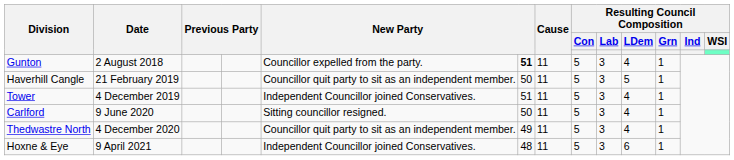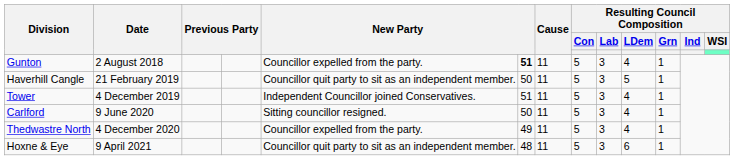(389, 130) Councillor quit party to sit as an independent member. -> (343, 130) Councillor expelled from the party.
(369, 146) Independent Councillor joined Conservatives. -> (389, 146) Councillor quit party to sit as an independent member.
